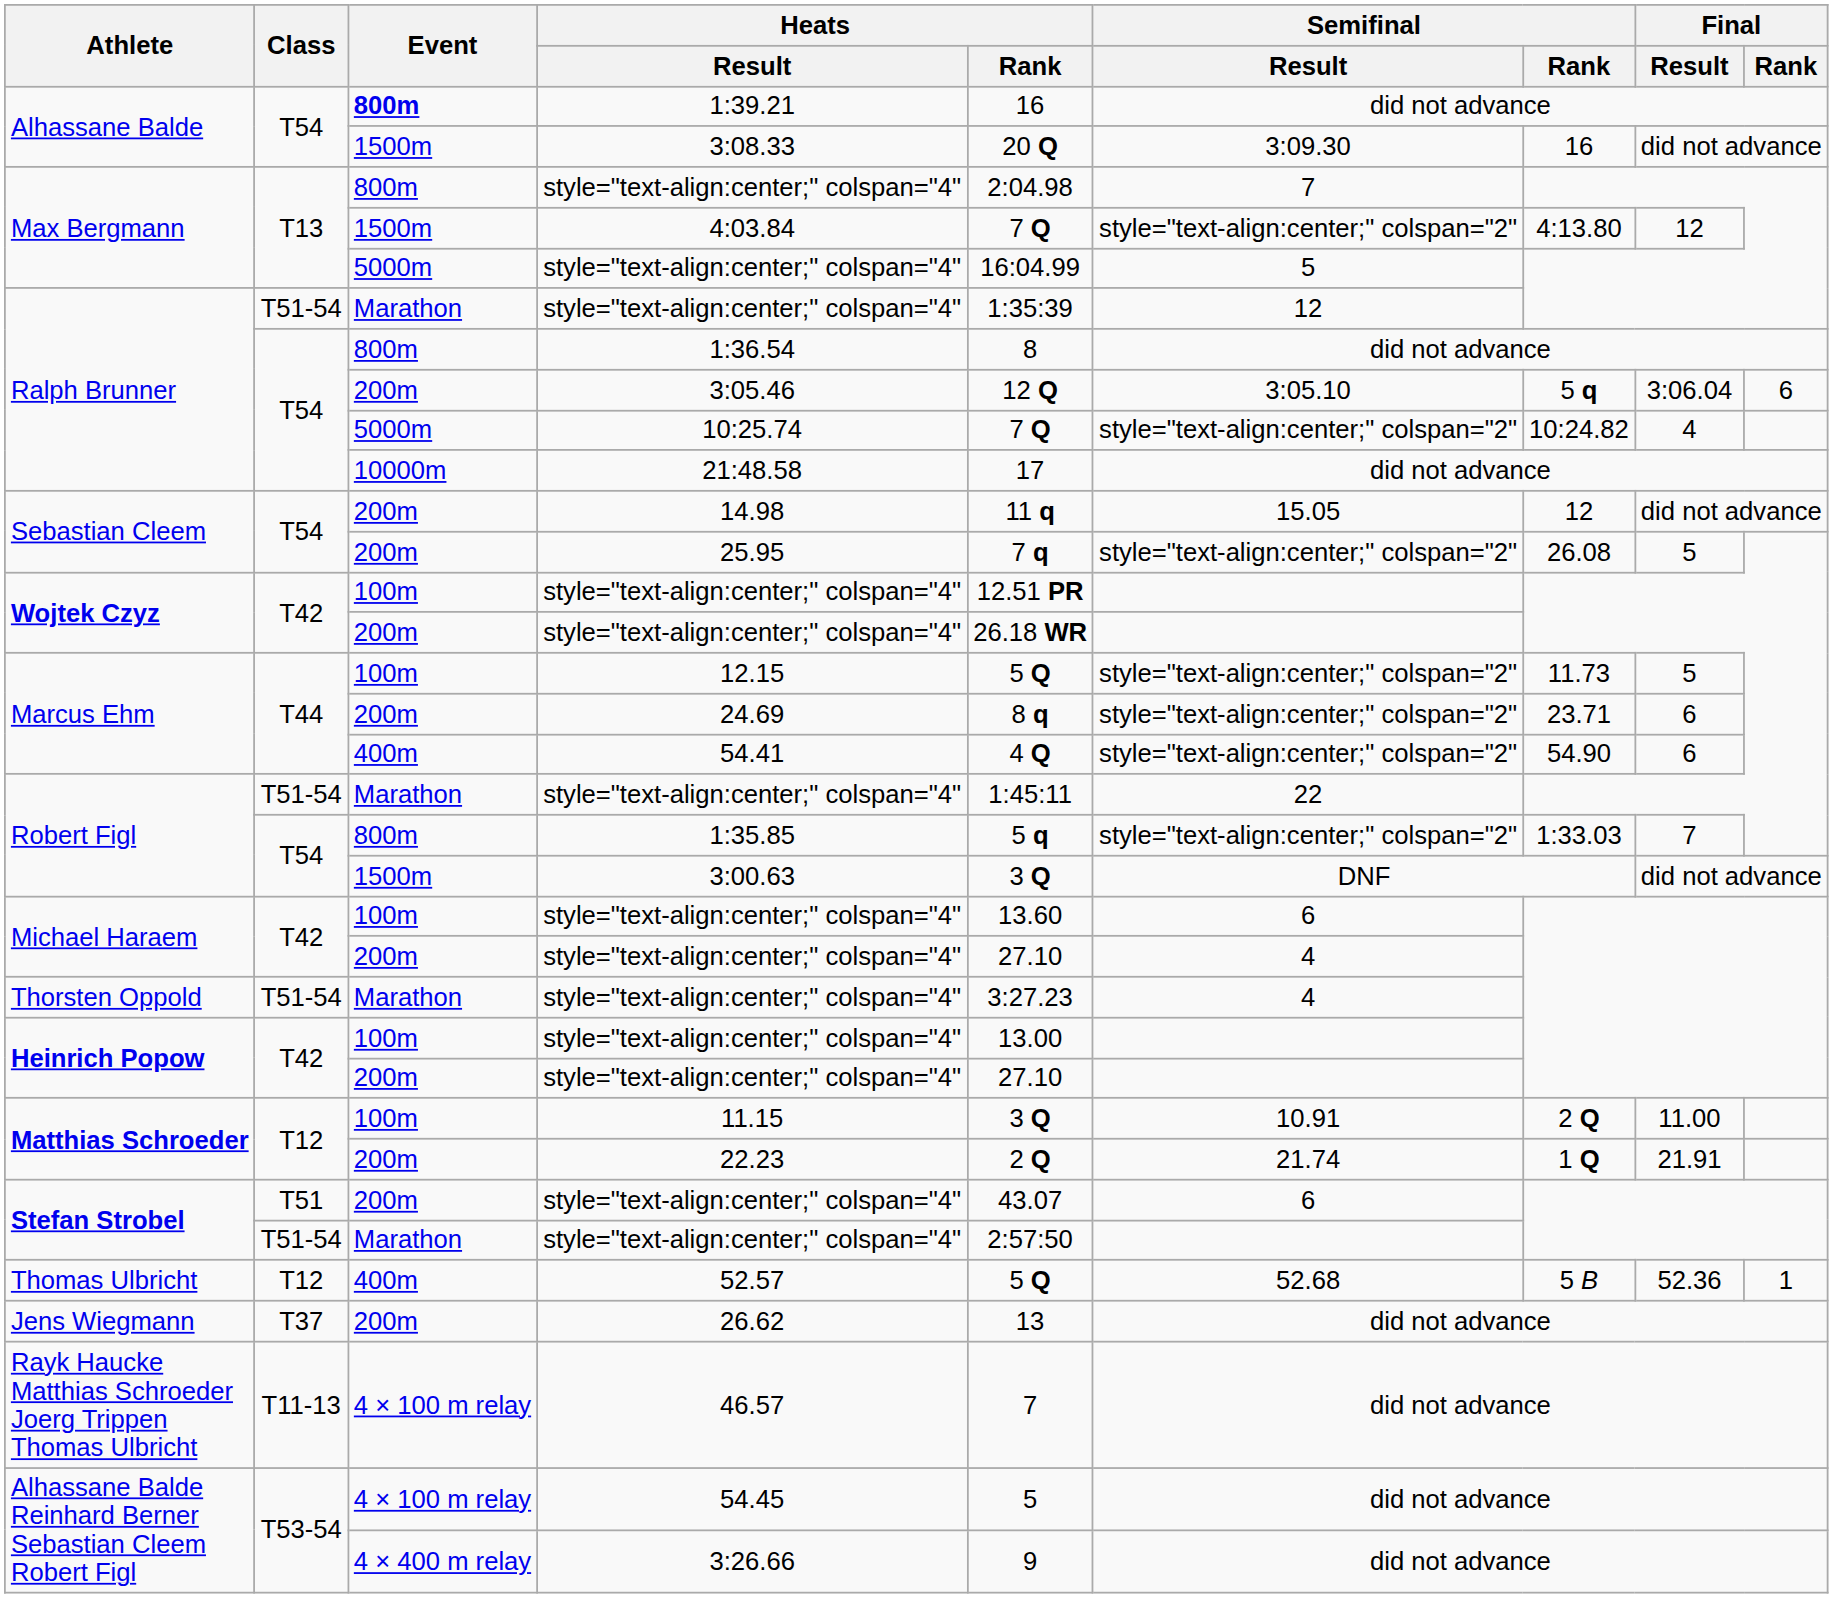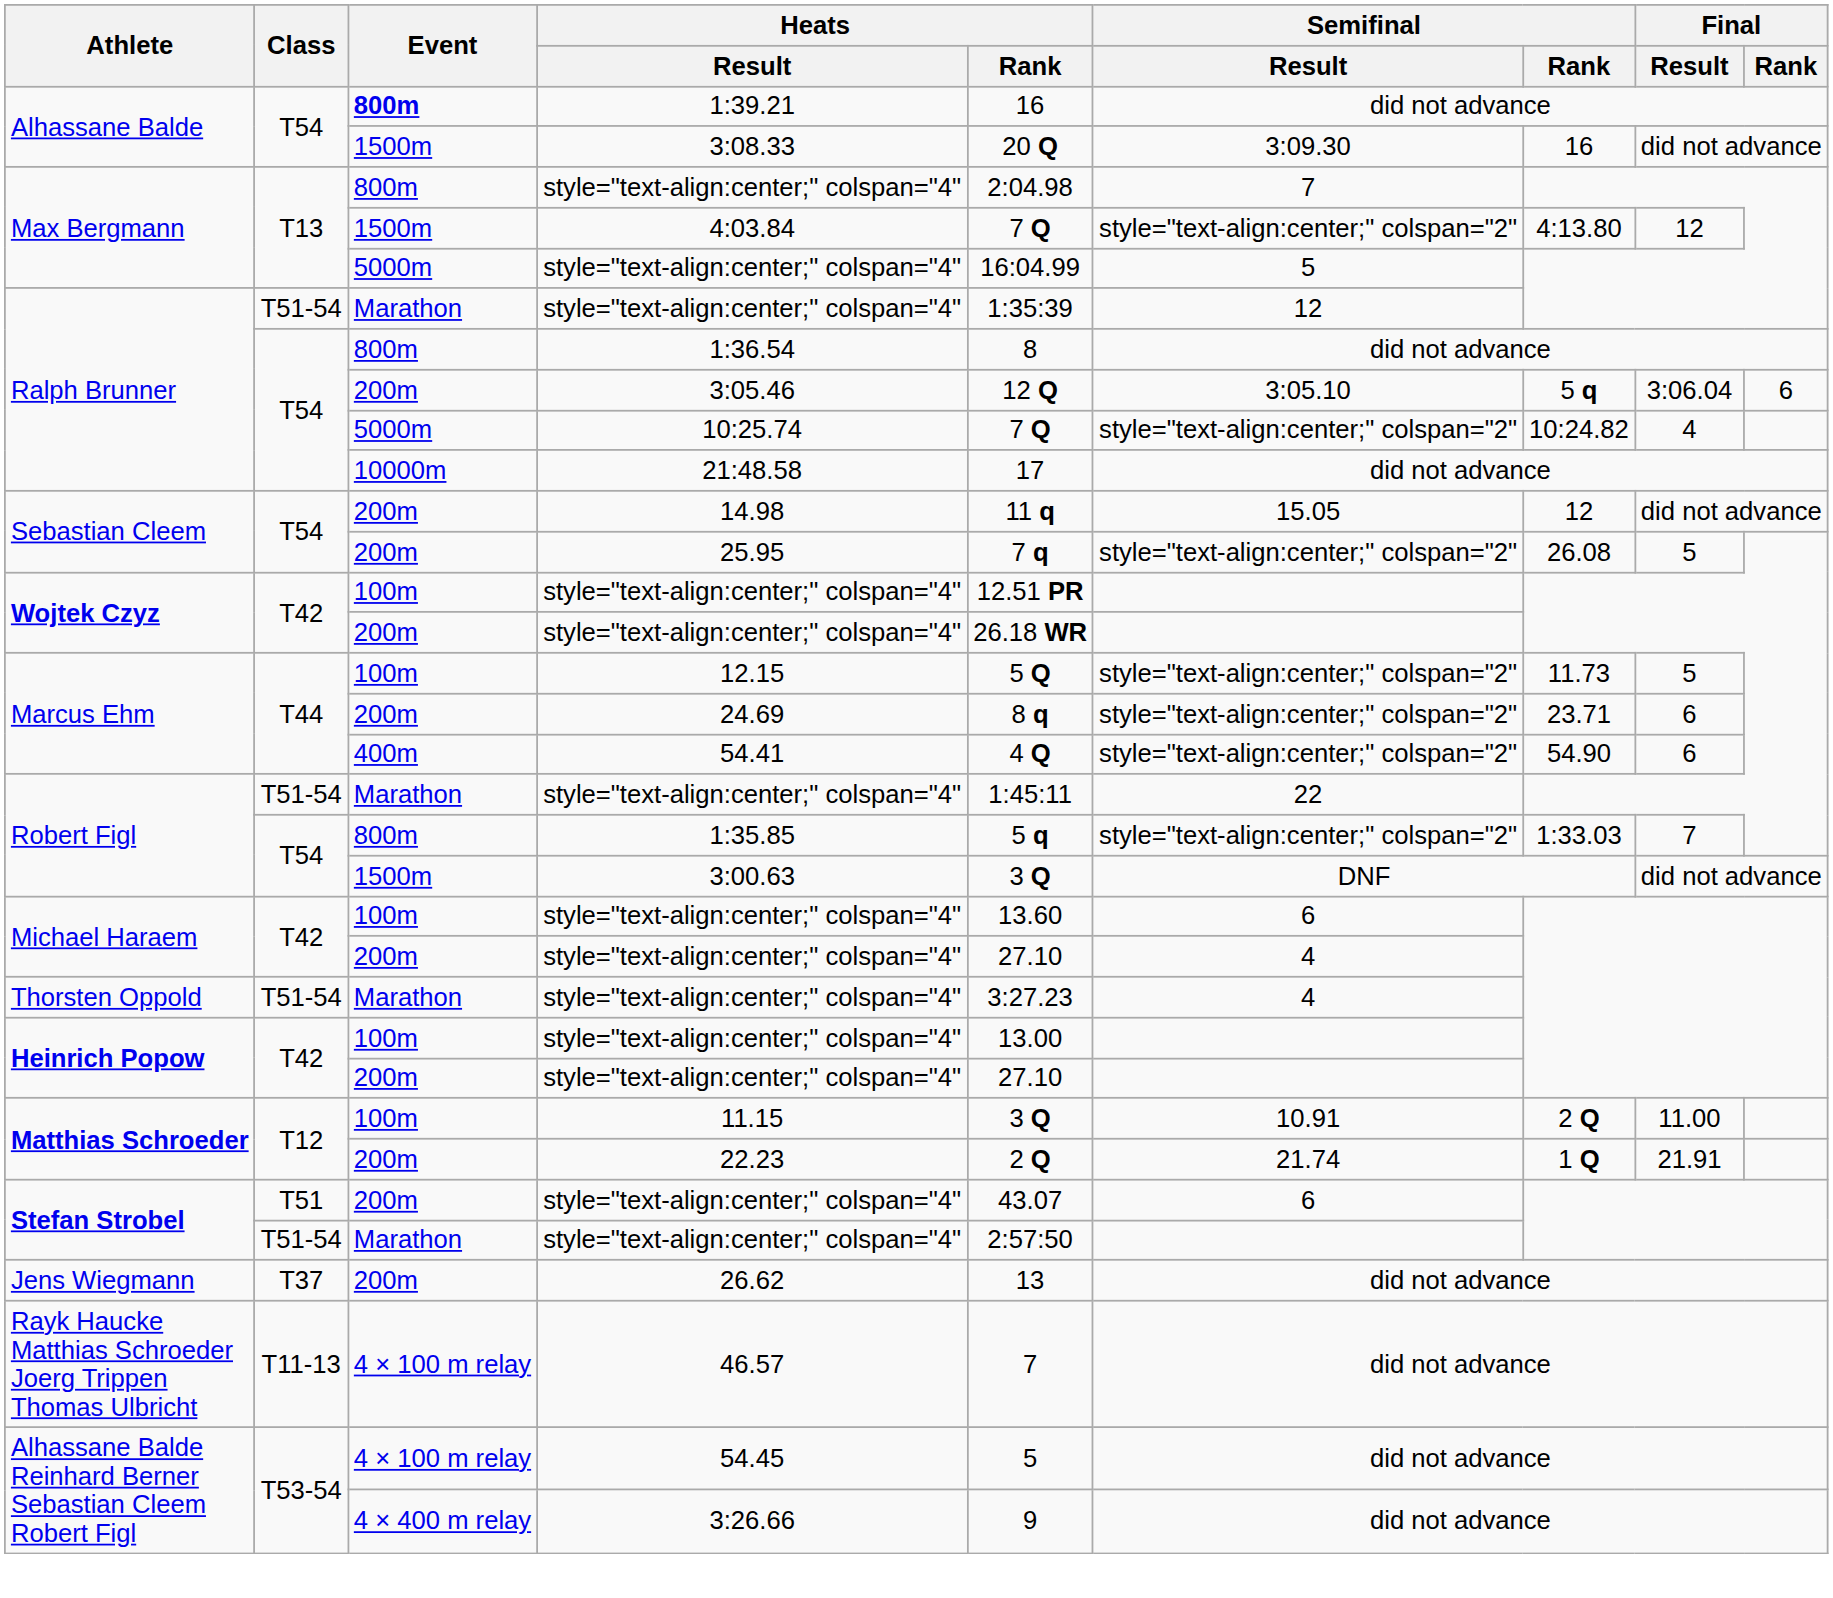- row: (104, 1281)
